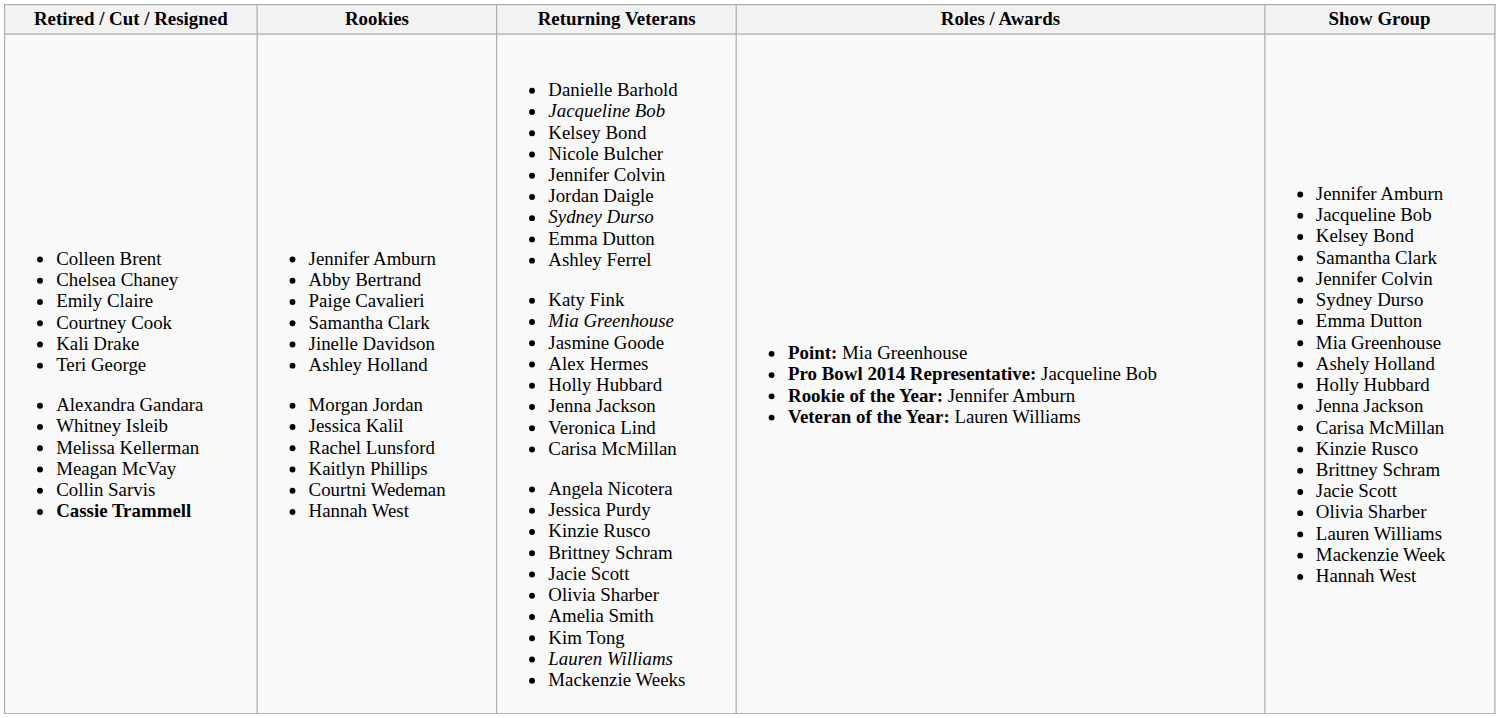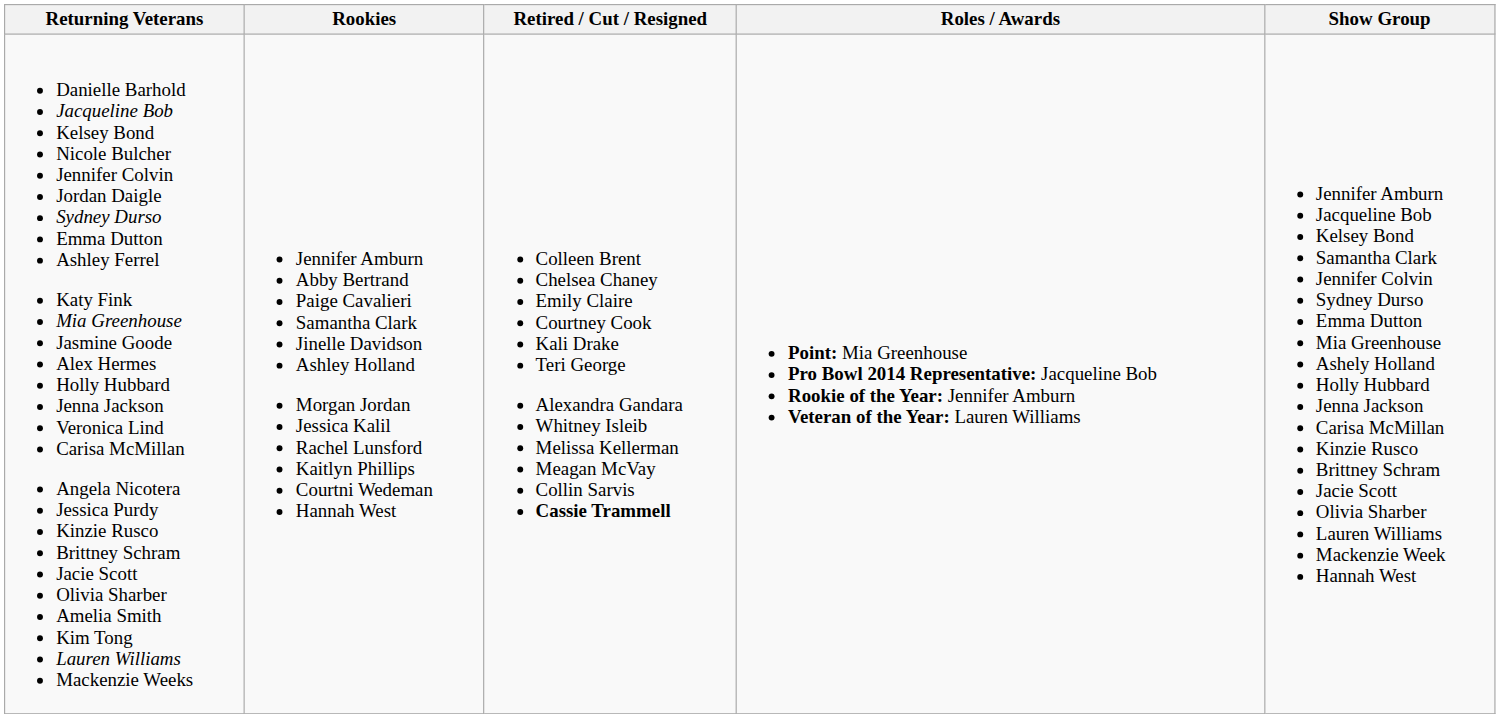columns swapped: (617, 19) <-> (131, 19)
